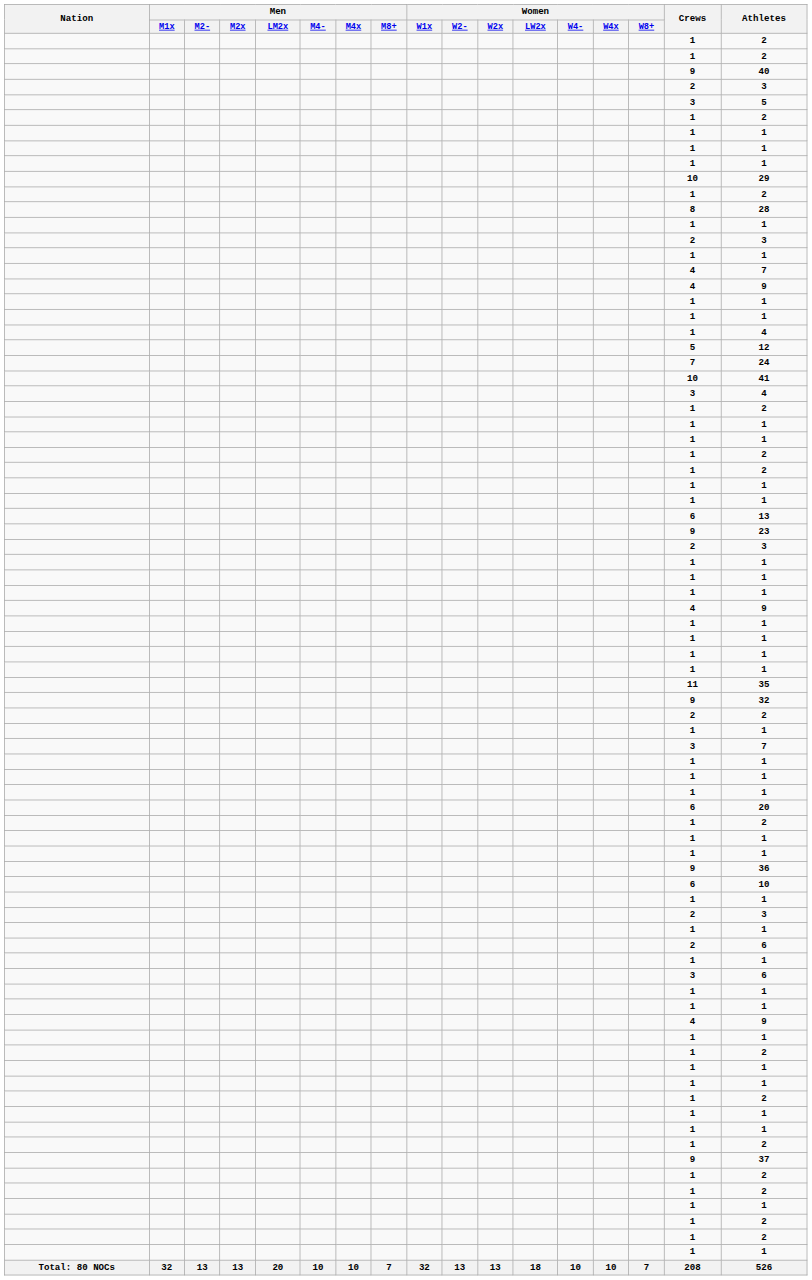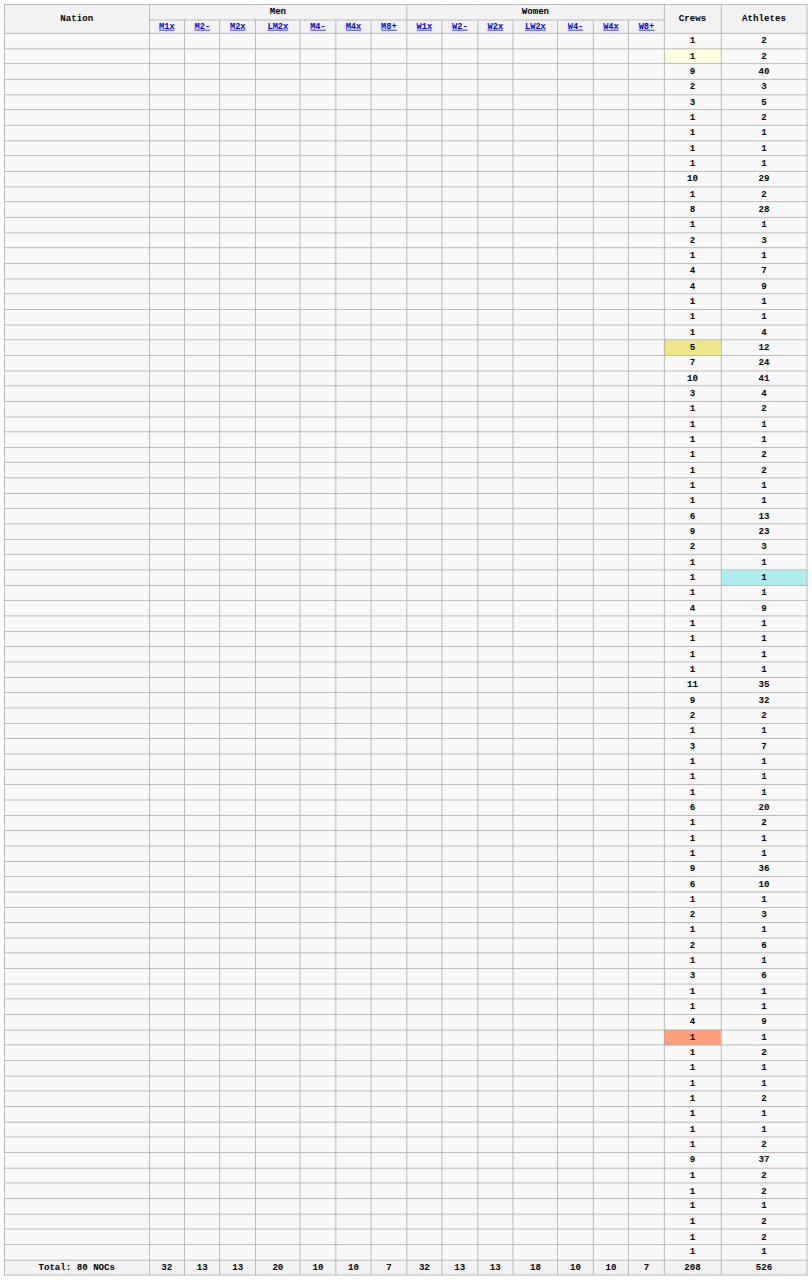(693, 56) no background -> (693, 56) lightyellow background
(693, 347) no background -> (693, 347) khaki background
(764, 577) no background -> (764, 577) paleturquoise background
(693, 1037) no background -> (693, 1037) lightsalmon background
